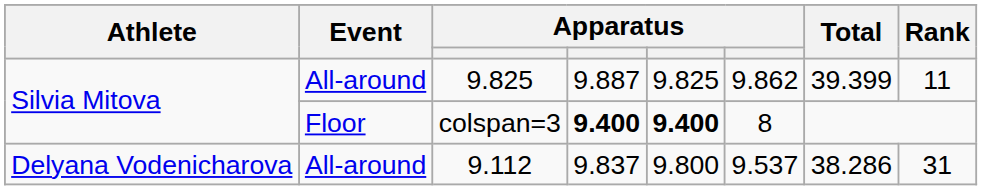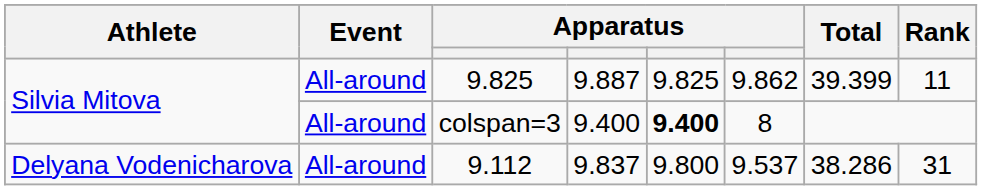(335, 123) Floor -> (366, 123) All-around
(607, 123) bold -> (607, 123) normal
